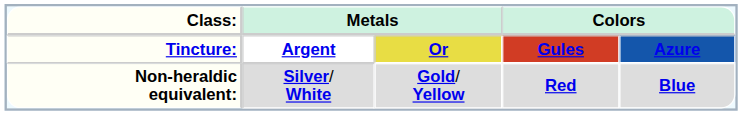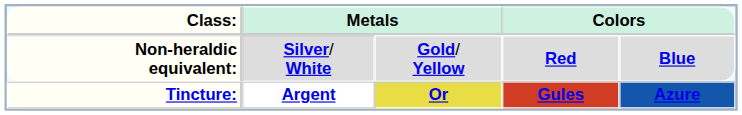rows swapped: (201, 49) <-> (186, 86)
